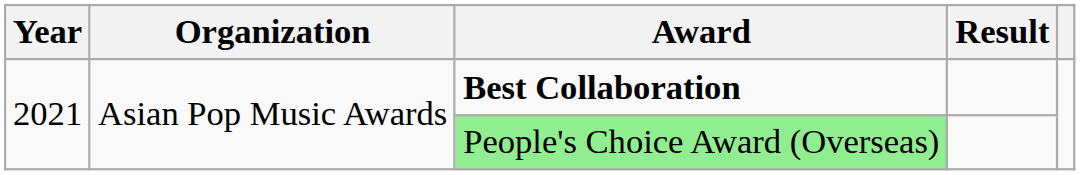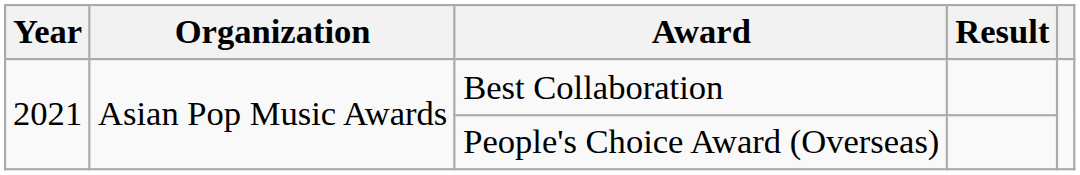(602, 86) bold -> (593, 86) normal
(701, 141) lightgreen background -> (701, 141) no background
